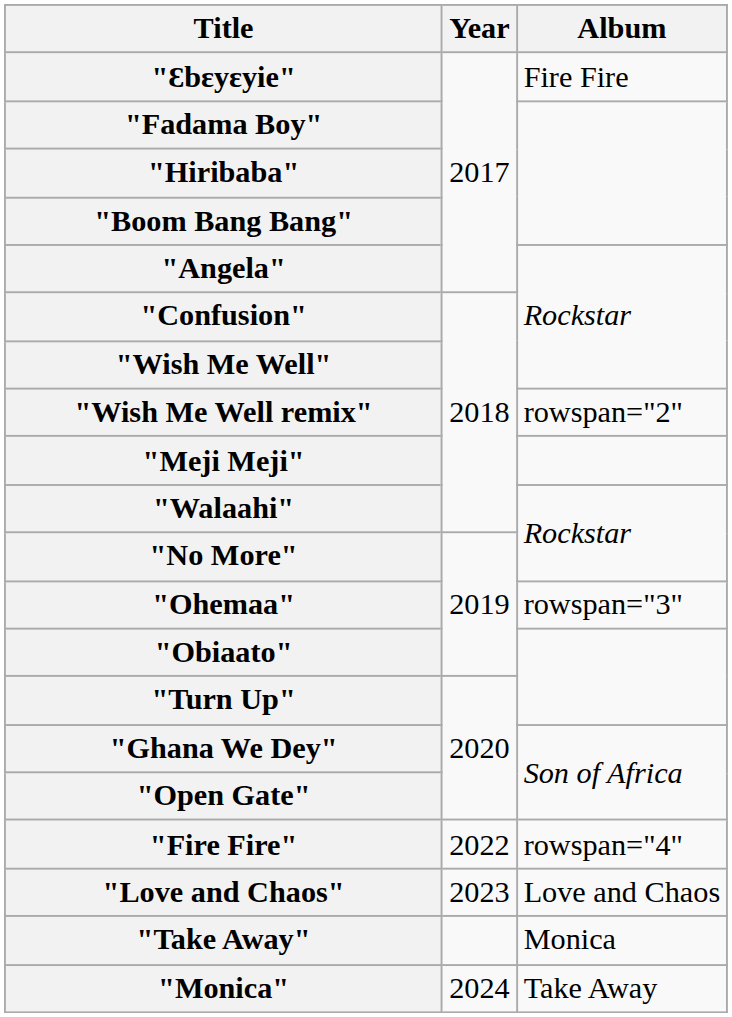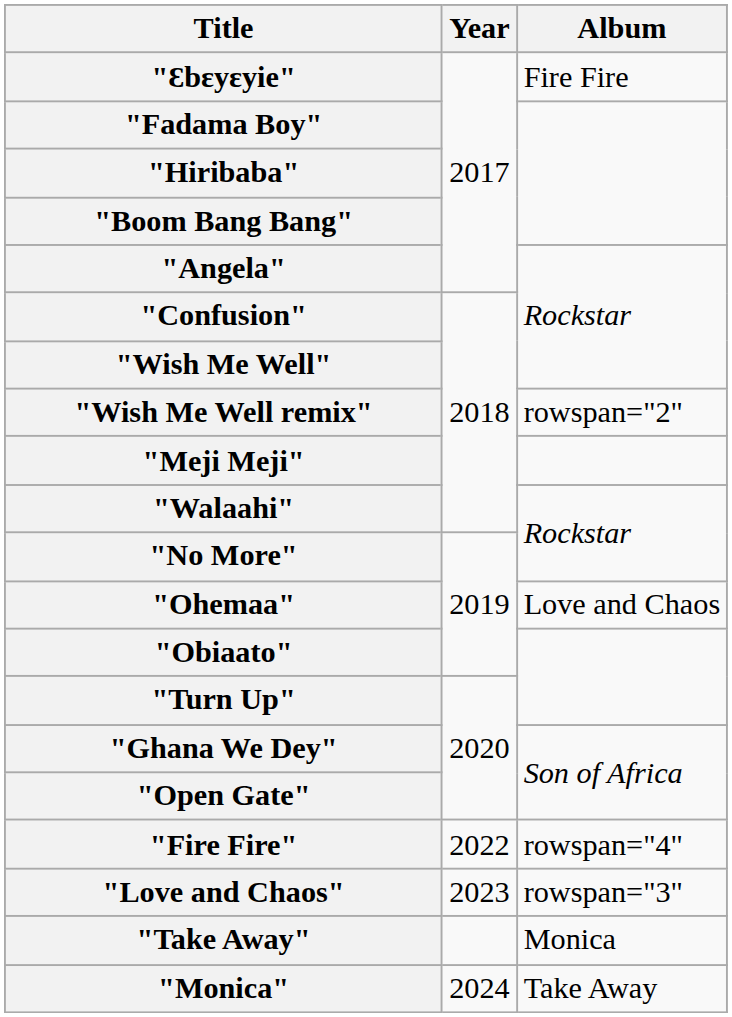(603, 603) rowspan="3" -> (622, 603) Love and Chaos
(622, 891) Love and Chaos -> (603, 891) rowspan="3"
